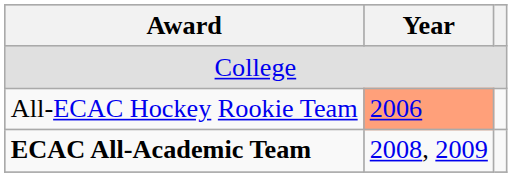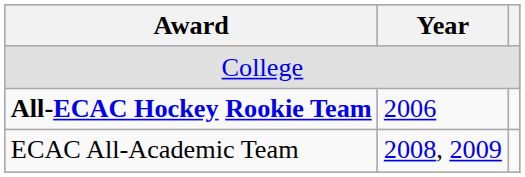(184, 108) normal -> (191, 108) bold
(396, 108) lightsalmon background -> (410, 108) no background
(161, 150) bold -> (155, 150) normal
